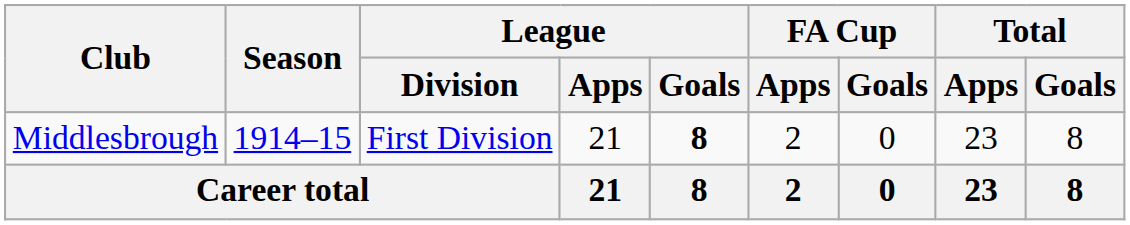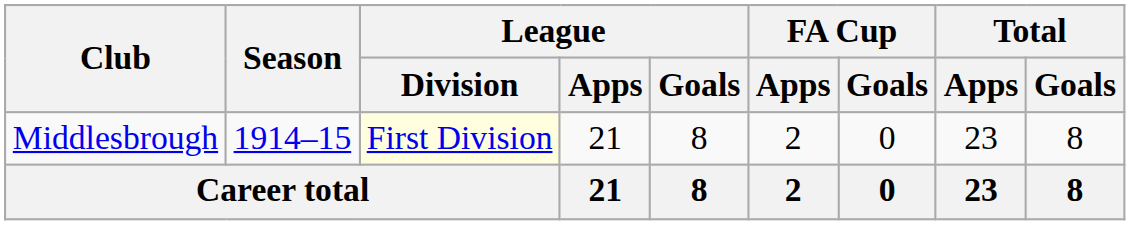(460, 137) no background -> (460, 137) lightyellow background
(699, 137) bold -> (699, 137) normal
